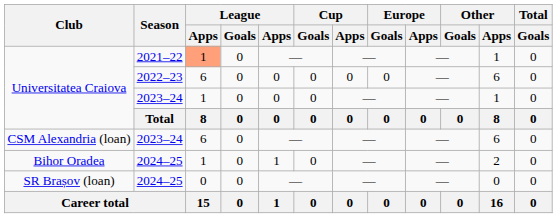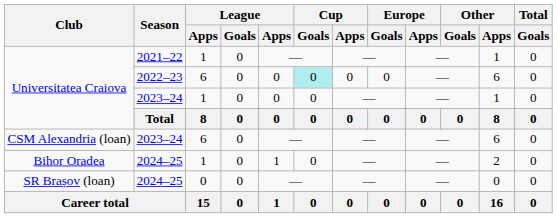(203, 56) lightsalmon background -> (203, 56) no background
(313, 77) no background -> (313, 77) paleturquoise background
